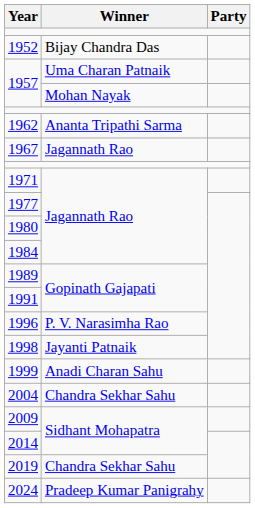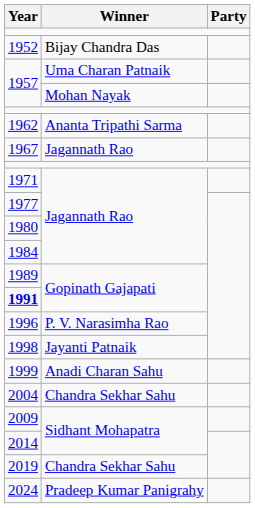(23, 299) normal -> (23, 299) bold
